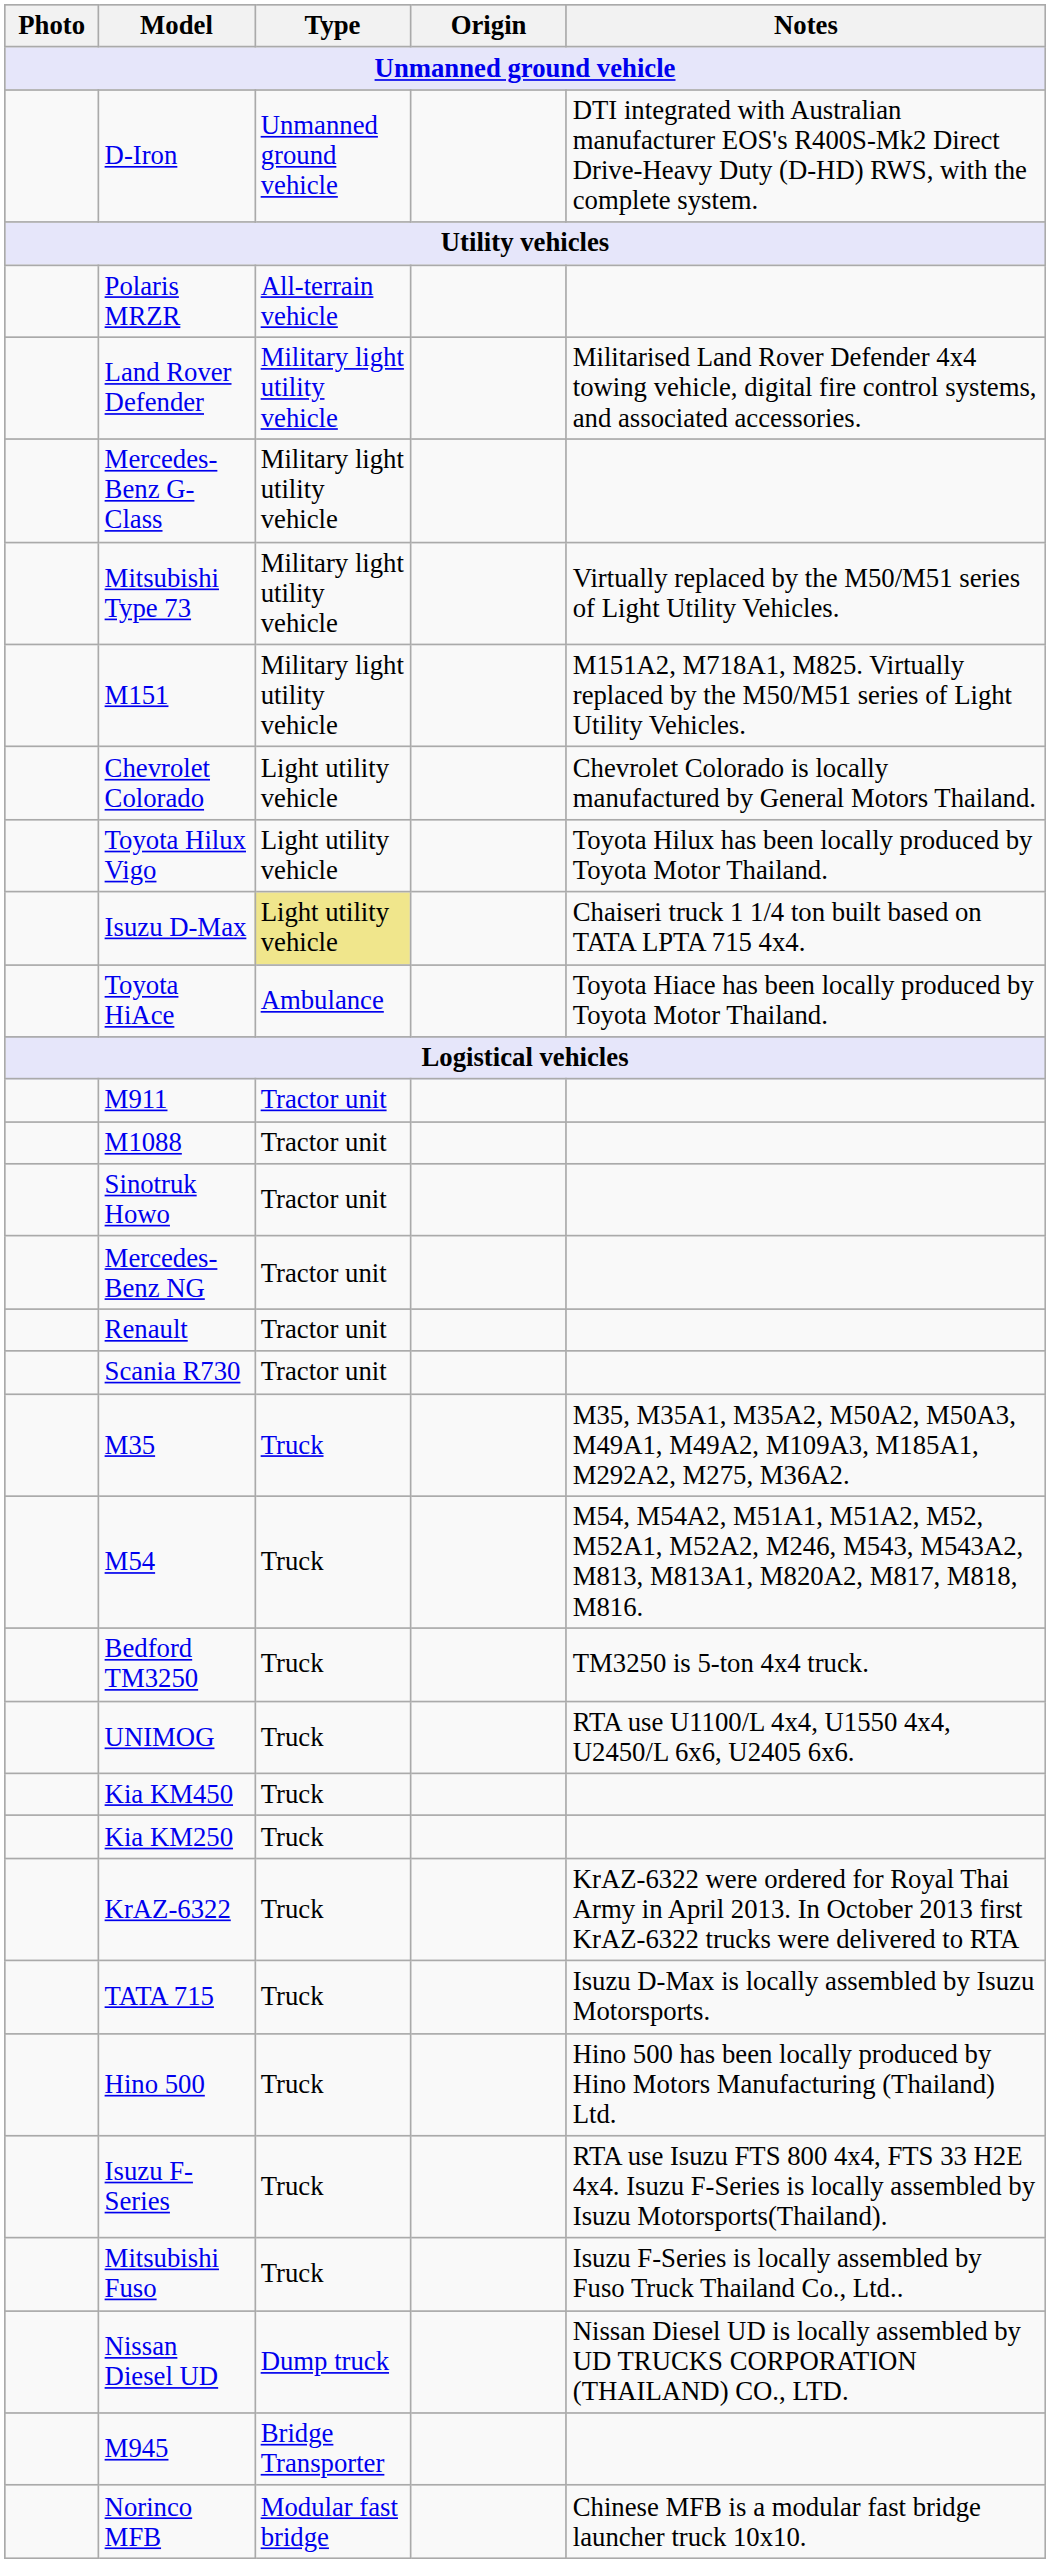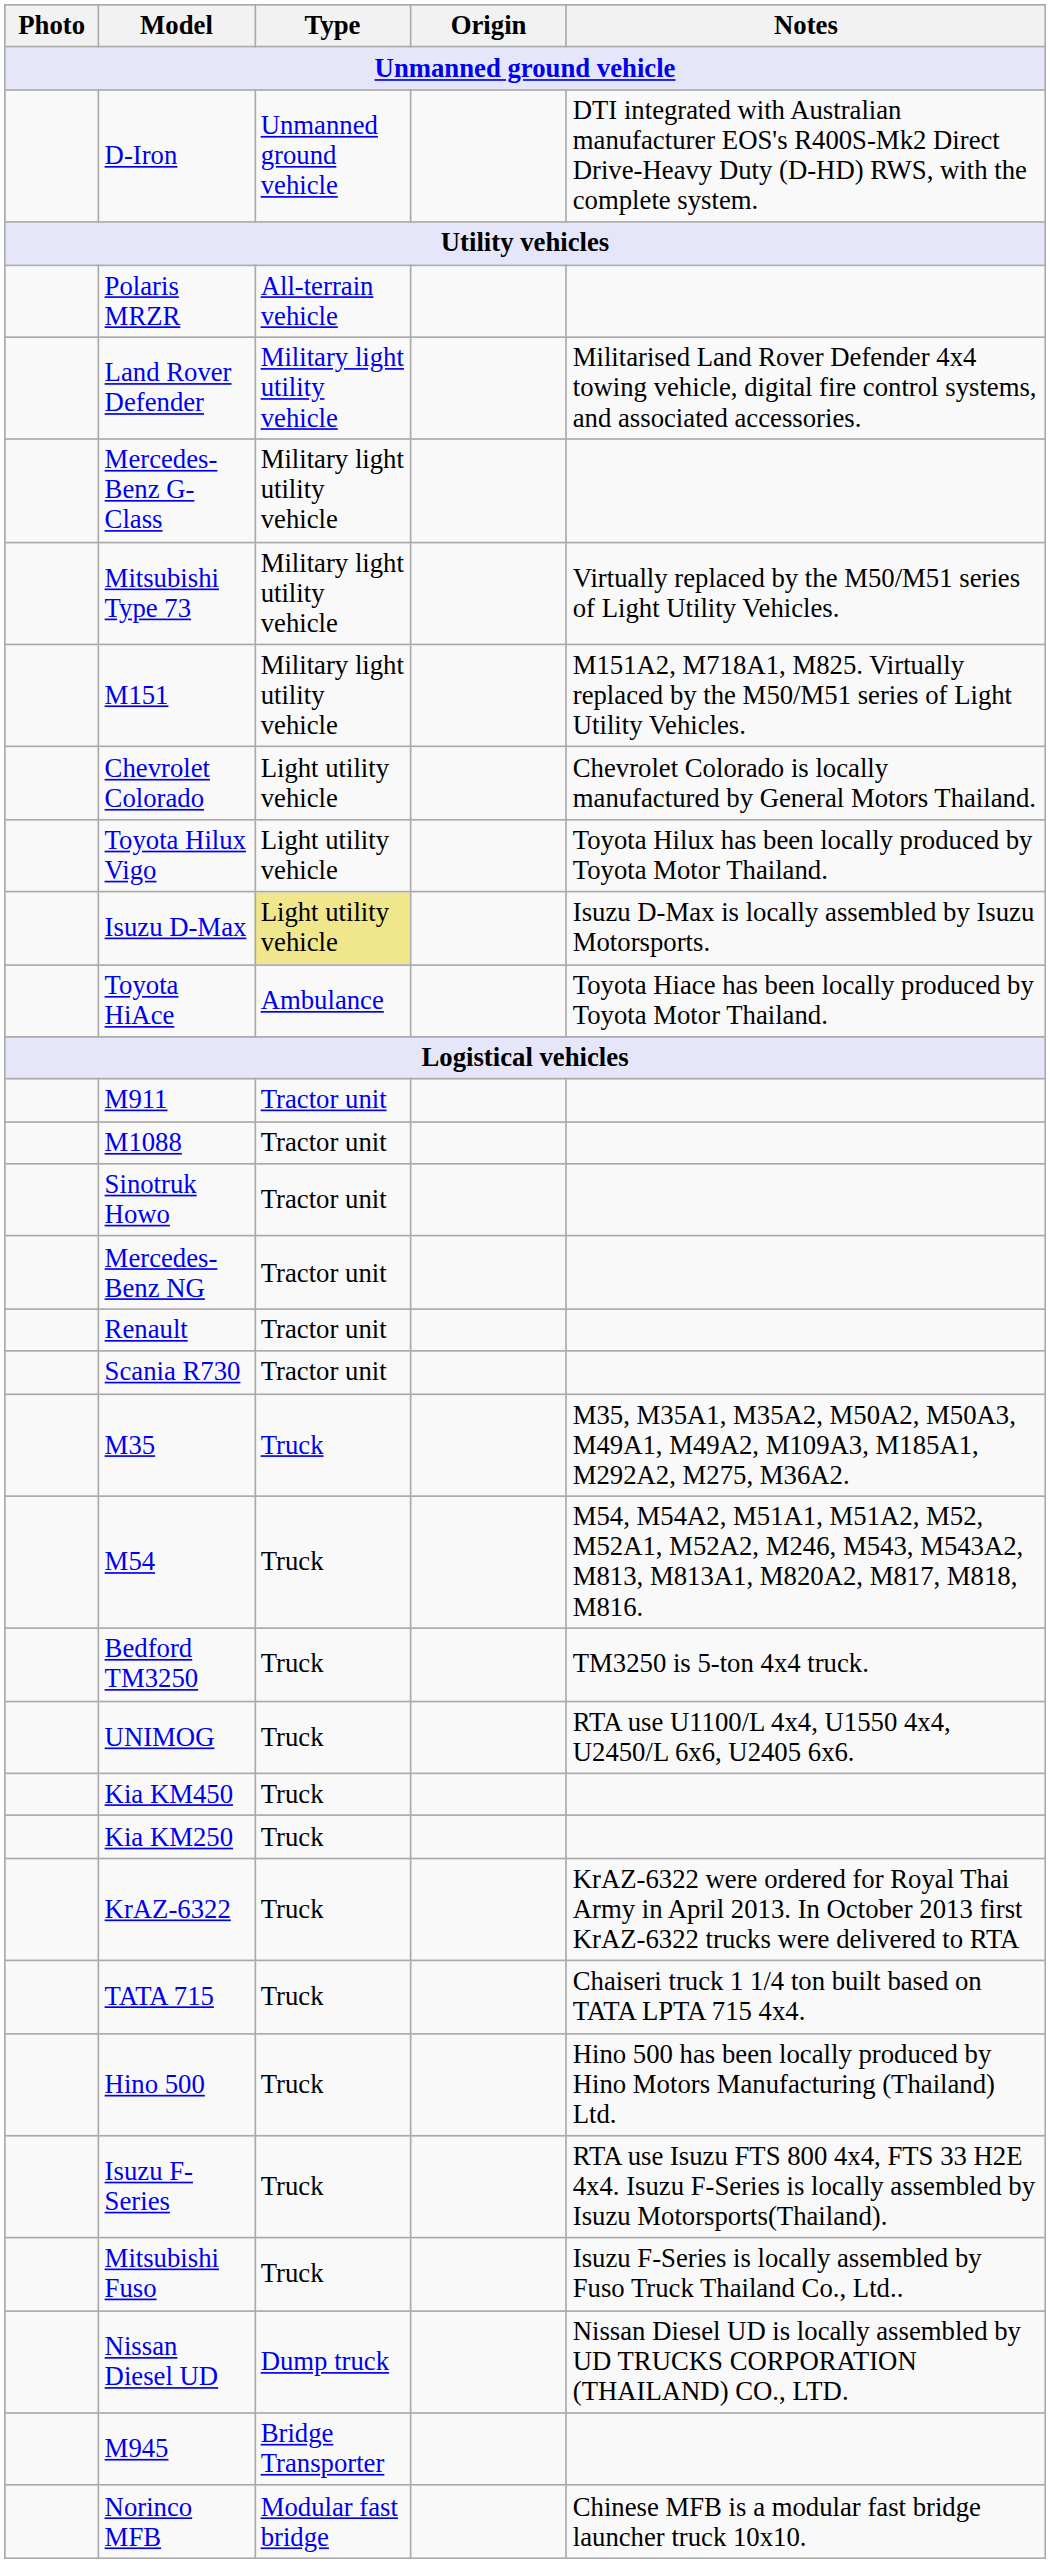(777, 927) Chaiseri truck 1 1/4 ton built based on TATA LPTA 715 4x4. -> (804, 927) Isuzu D-Max is locally assembled by Isuzu Motorsports.
(804, 1996) Isuzu D-Max is locally assembled by Isuzu Motorsports. -> (777, 1996) Chaiseri truck 1 1/4 ton built based on TATA LPTA 715 4x4.
